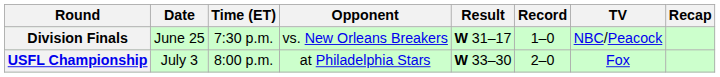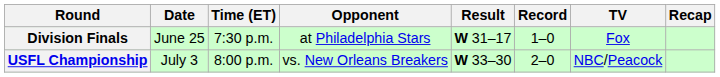(365, 38) vs. New Orleans Breakers -> (365, 38) at Philadelphia Stars
(618, 38) NBC/Peacock -> (618, 38) Fox
(365, 60) at Philadelphia Stars -> (365, 60) vs. New Orleans Breakers
(618, 60) Fox -> (618, 60) NBC/Peacock
